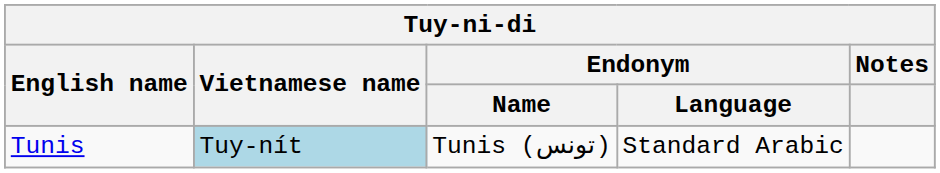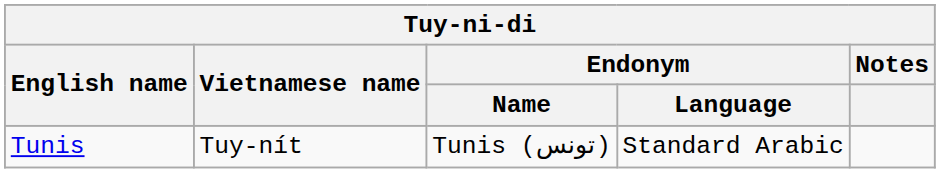(251, 146) lightblue background -> (251, 146) no background
